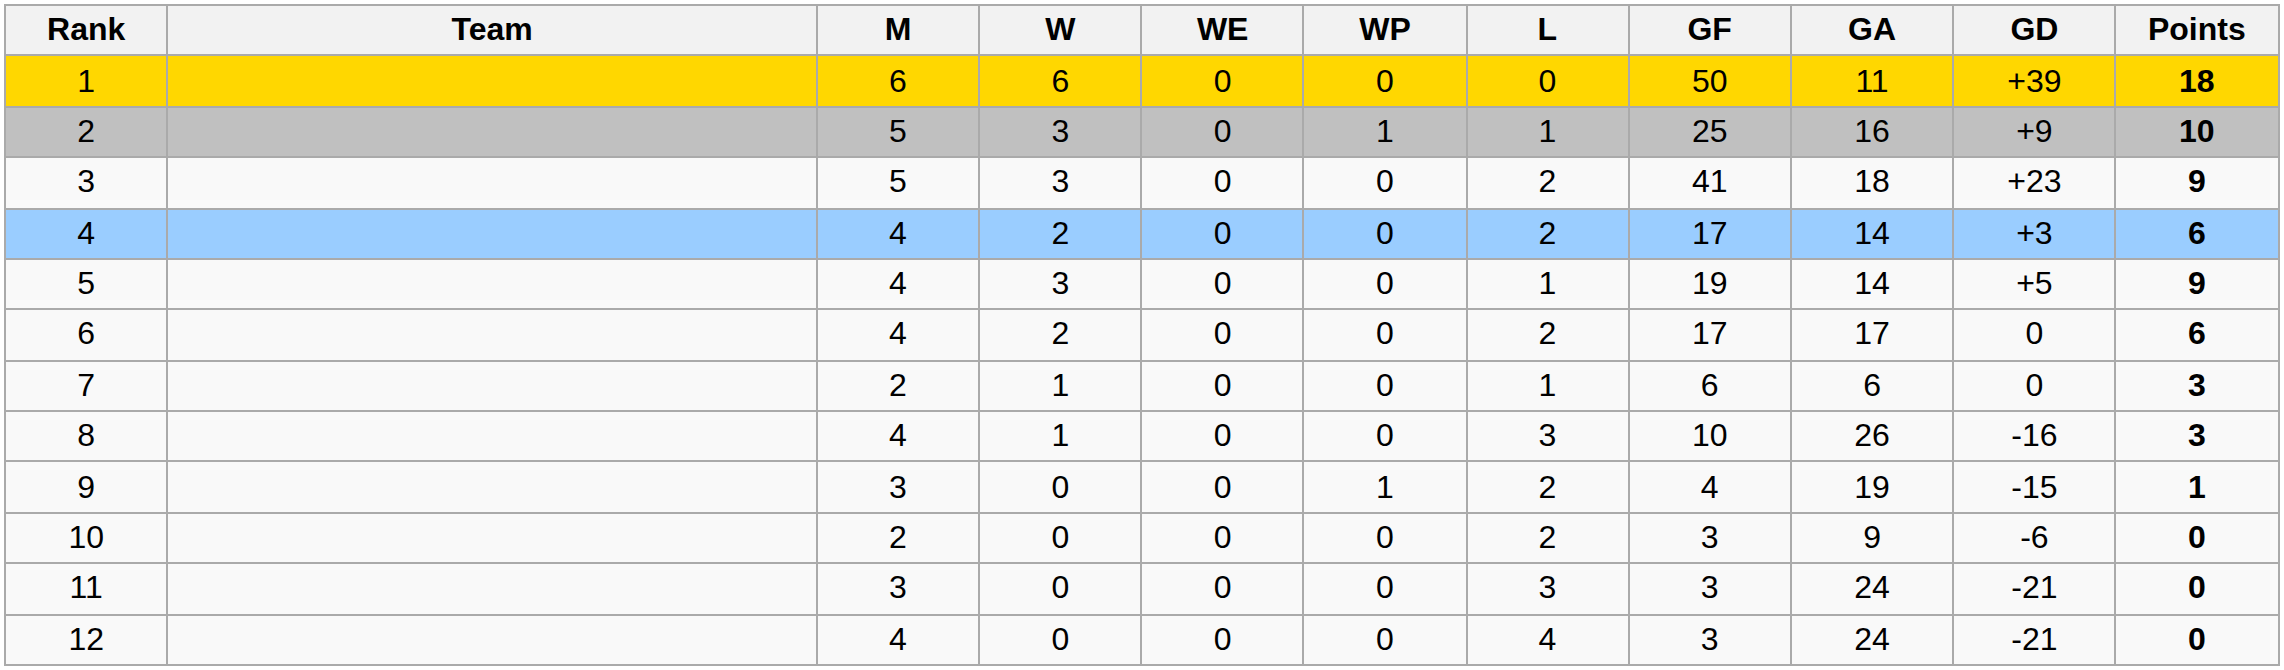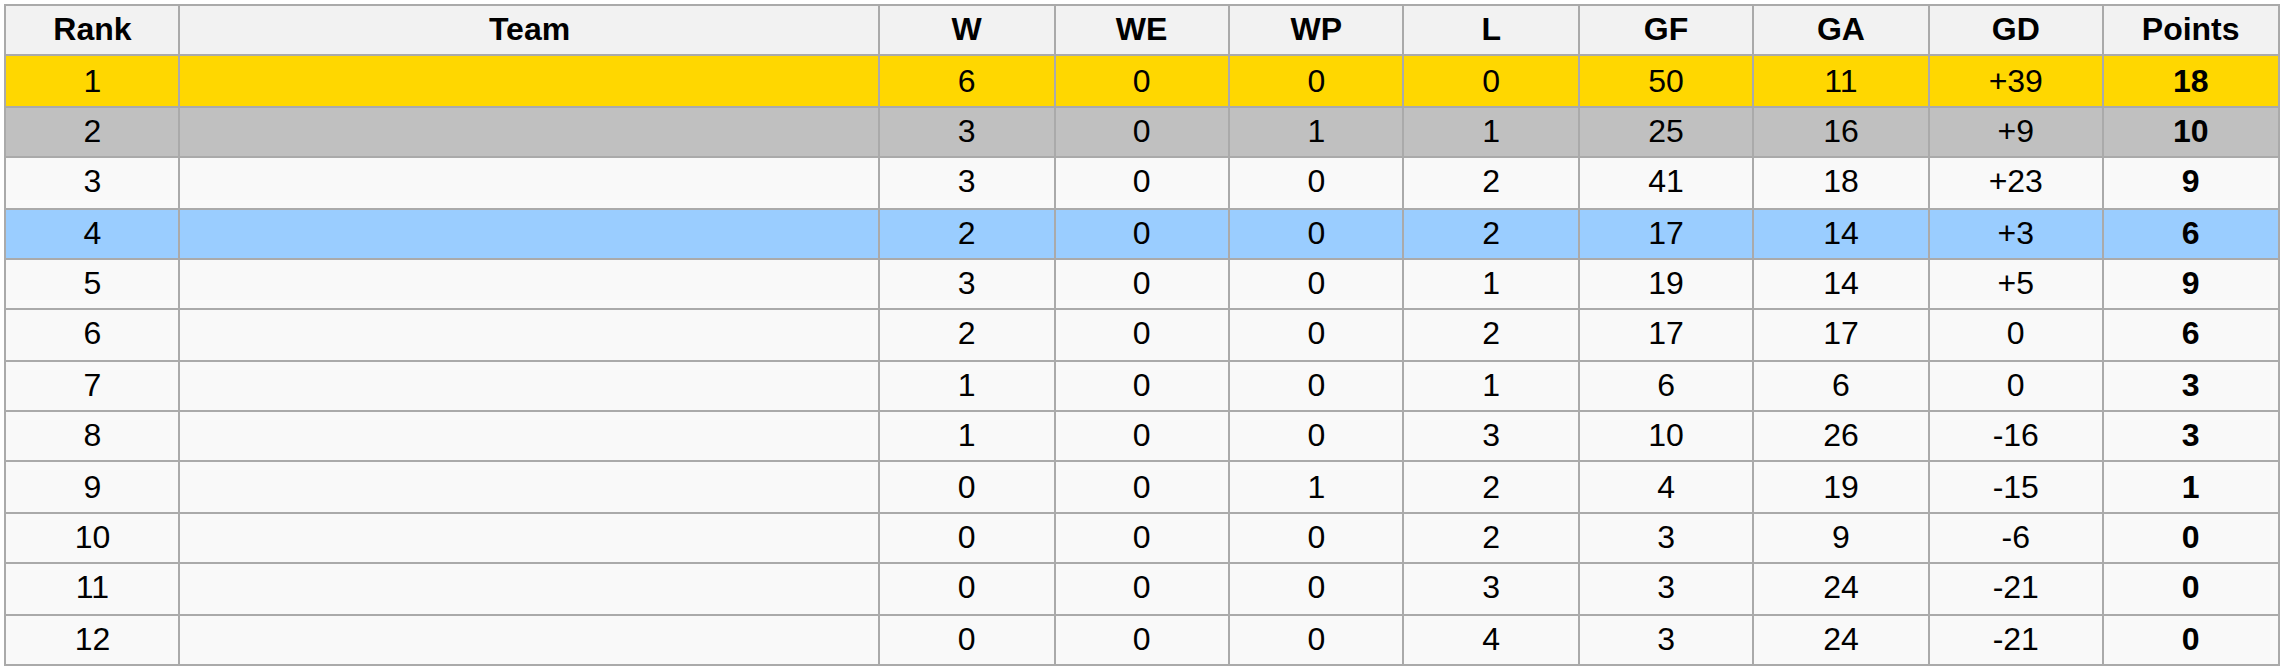- column: (898, 29)
